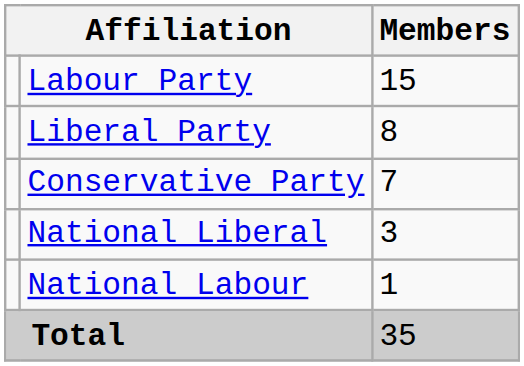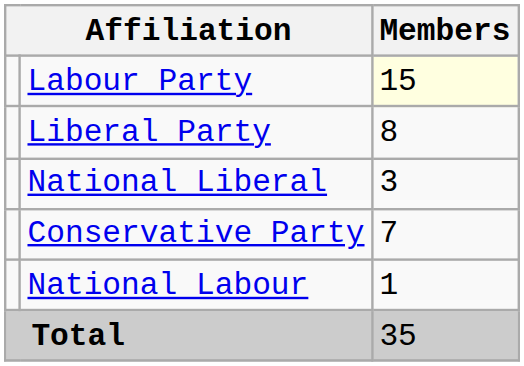(398, 81) no background -> (398, 81) lightyellow background
rows swapped: (196, 183) <-> (177, 234)
